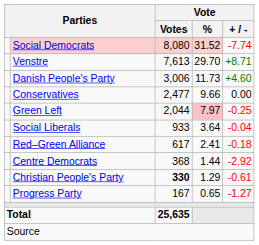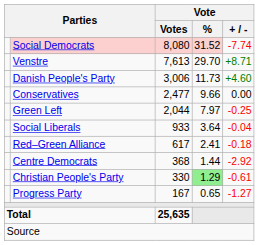(210, 111) pink background -> (210, 111) no background
(181, 177) bold -> (181, 177) normal
(210, 177) no background -> (210, 177) lightgreen background
